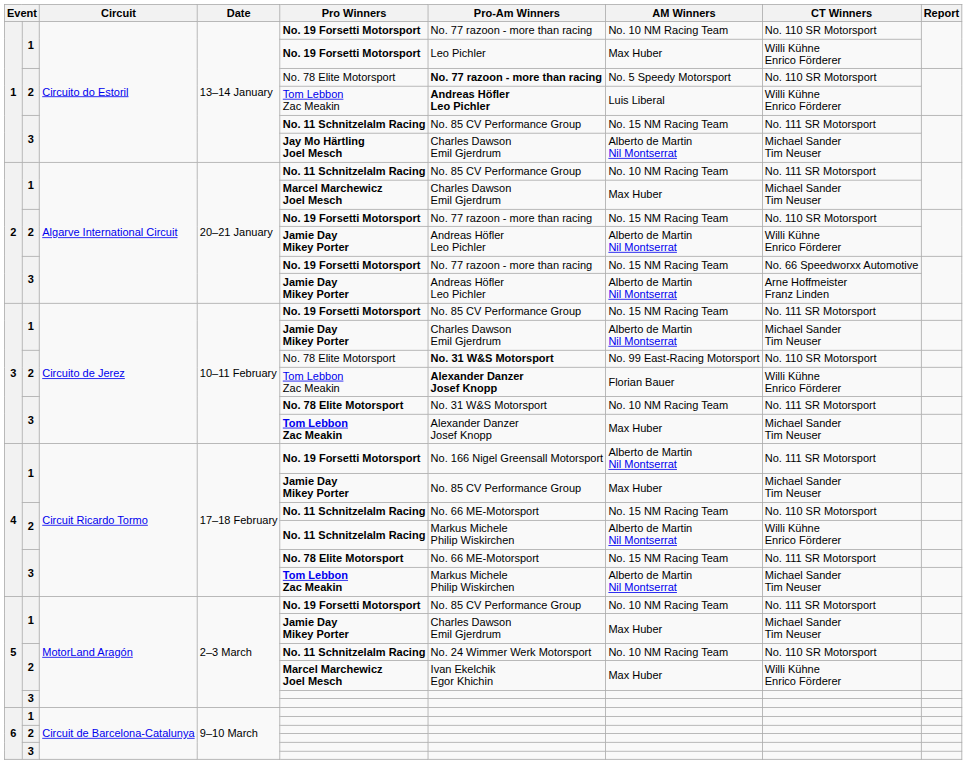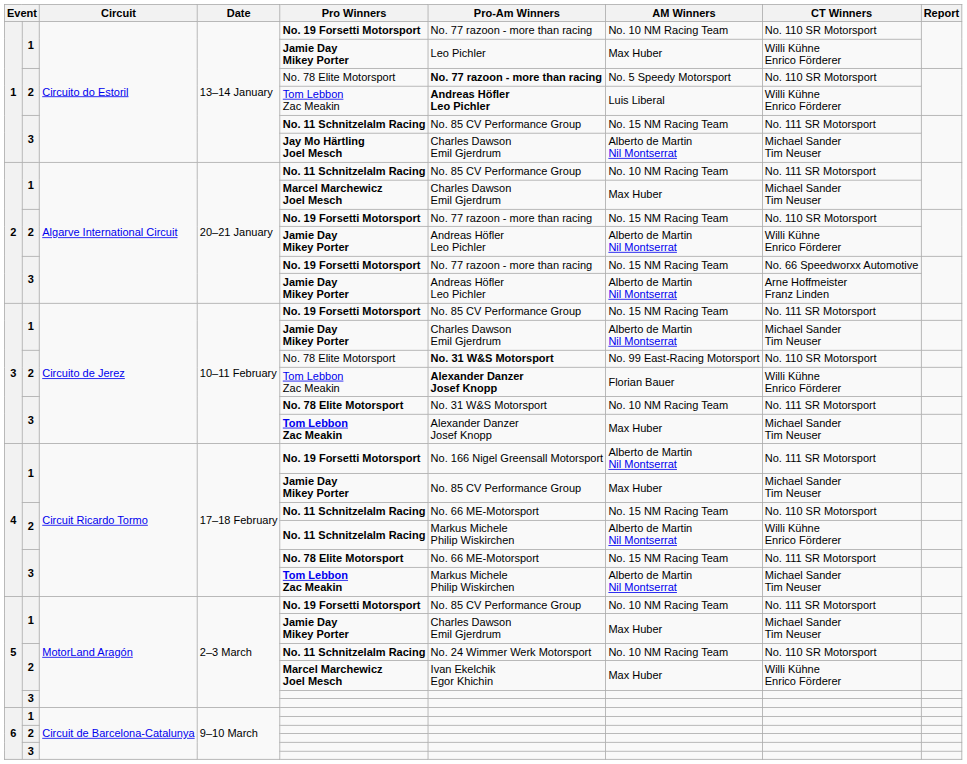(352, 53) No. 19 Forsetti Motorsport -> (316, 53) Jamie Day Mikey Porter
